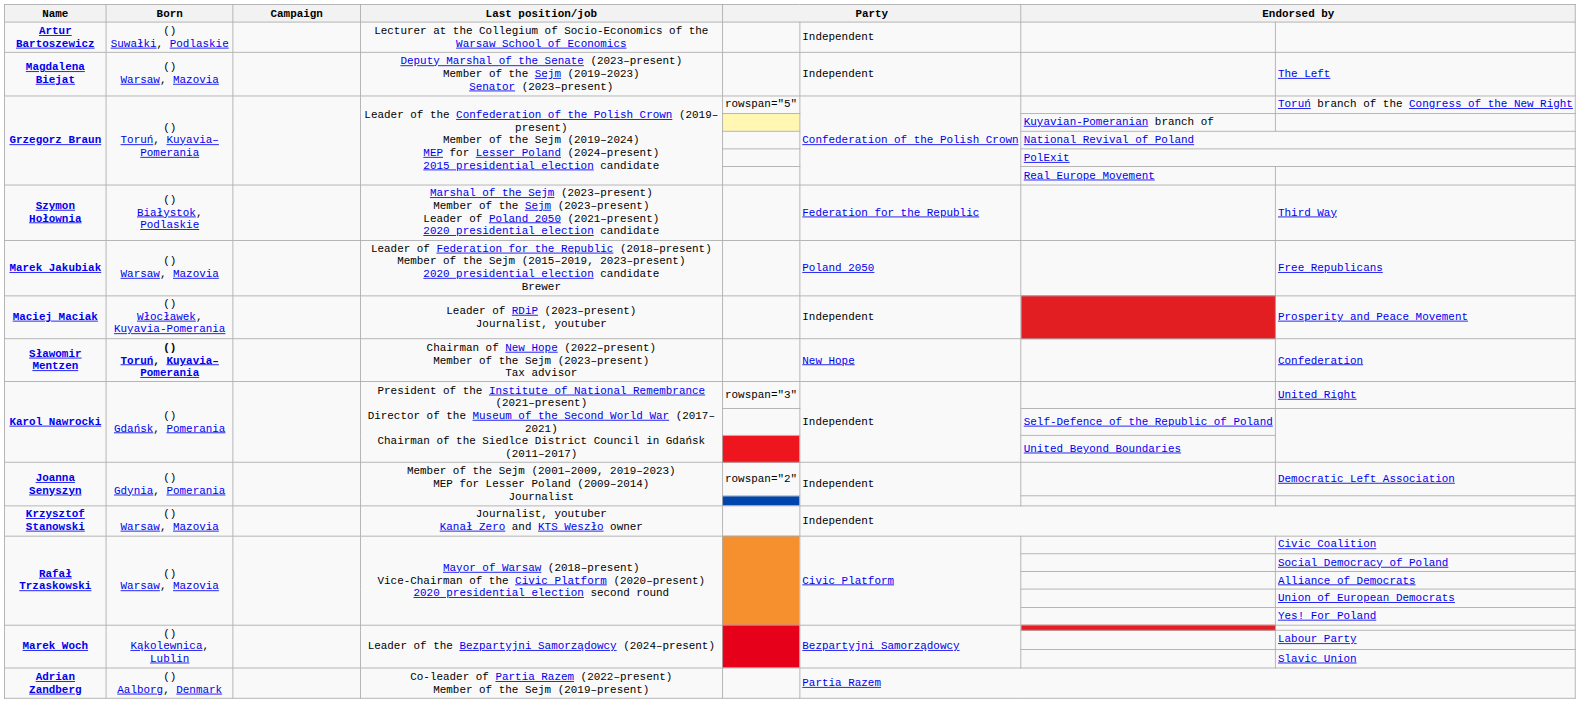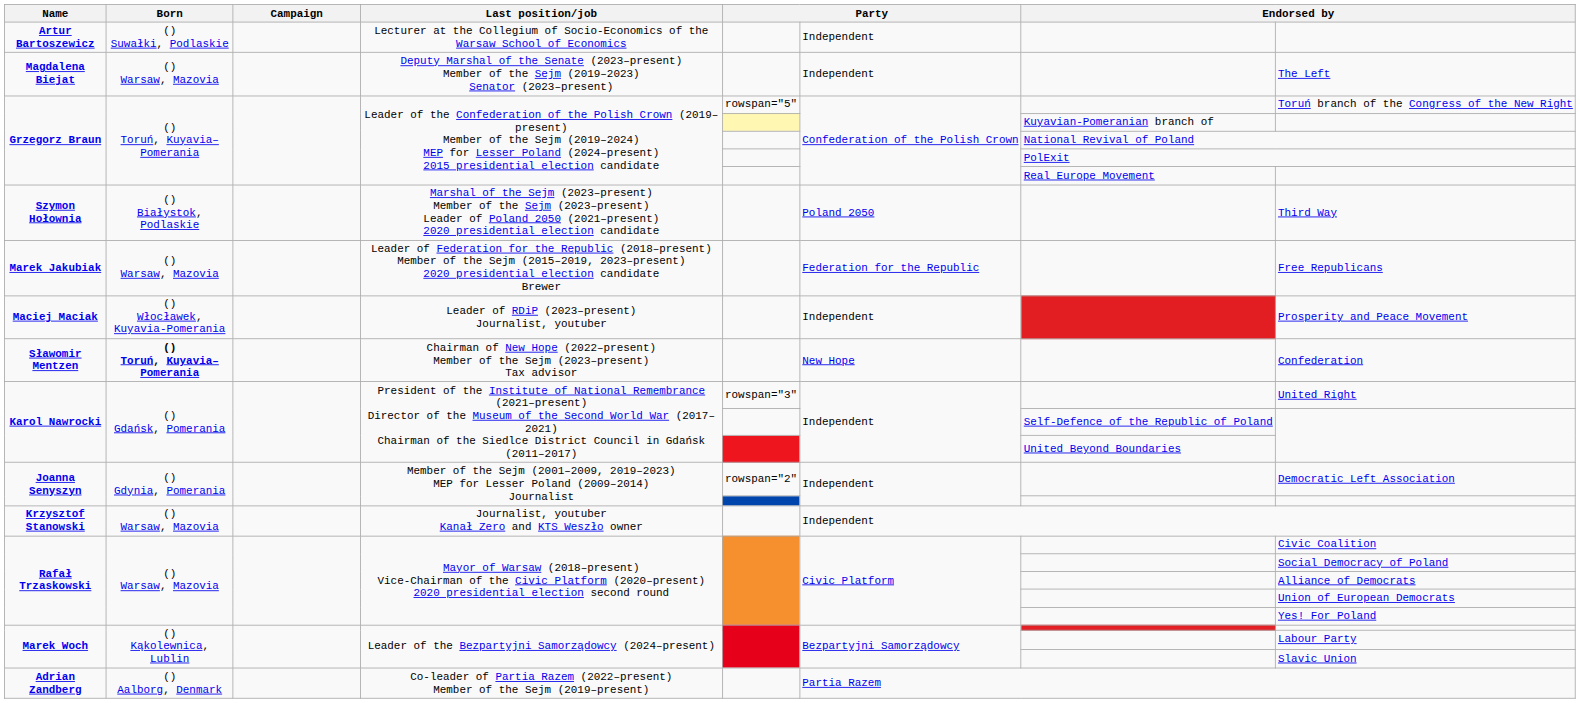(891, 212) Federation for the Republic -> (838, 212) Poland 2050
(838, 268) Poland 2050 -> (891, 268) Federation for the Republic
